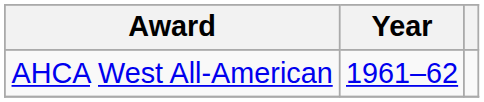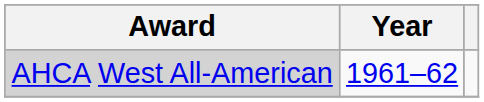(172, 73) no background -> (172, 73) lightgrey background
